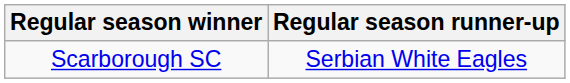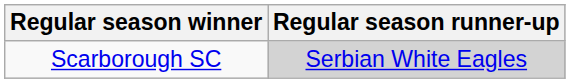(416, 59) no background -> (416, 59) lightgrey background
